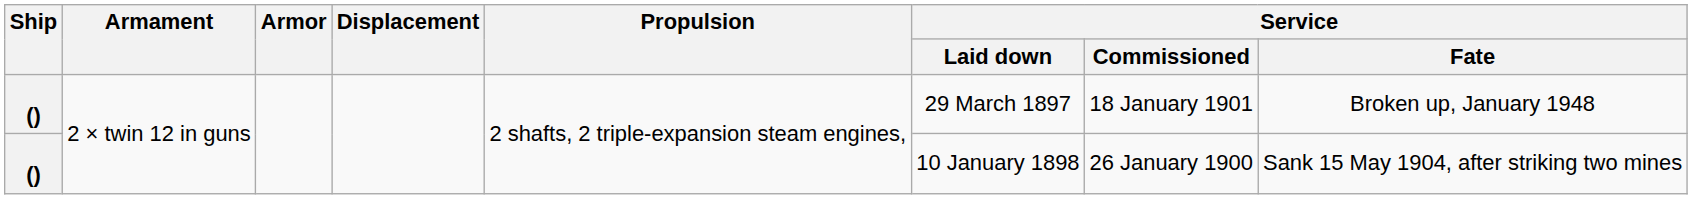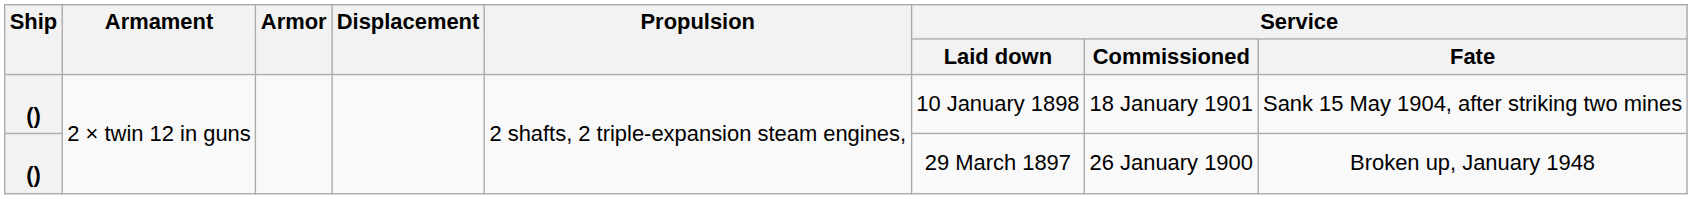(998, 103) 29 March 1897 -> (998, 103) 10 January 1898
(1473, 103) Broken up, January 1948 -> (1473, 103) Sank 15 May 1904, after striking two mines
(998, 163) 10 January 1898 -> (998, 163) 29 March 1897
(1473, 163) Sank 15 May 1904, after striking two mines -> (1473, 163) Broken up, January 1948
